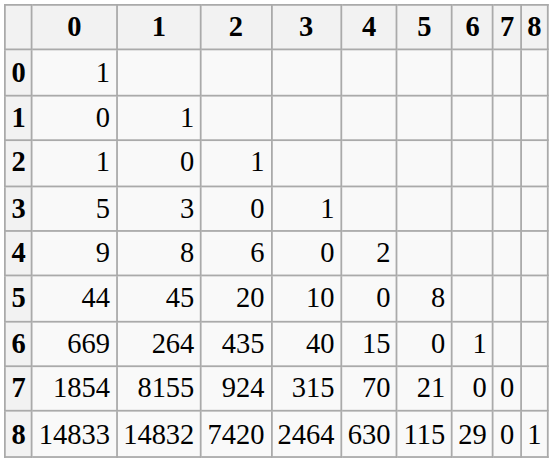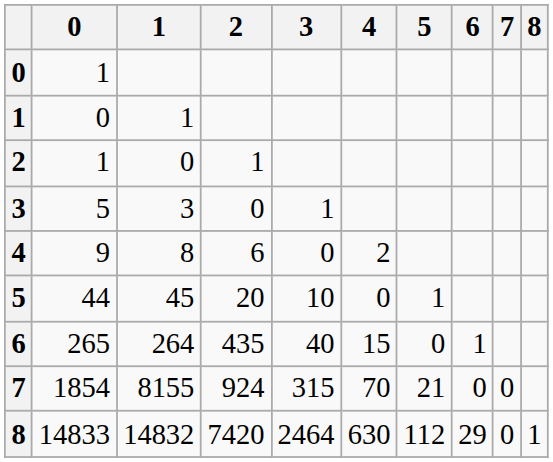(438, 298) 8 -> (438, 298) 1
(89, 343) 669 -> (89, 343) 265
(424, 433) 115 -> (424, 433) 112
